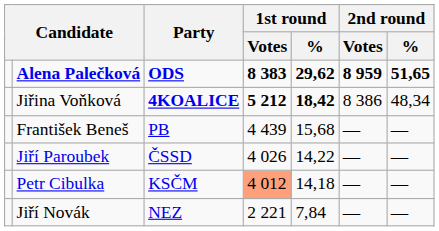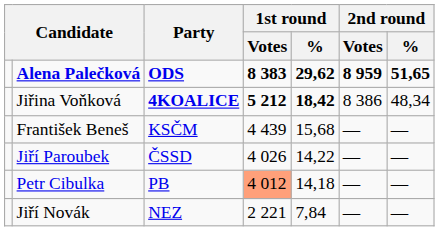(159, 128) PB -> (173, 128) KSČM
(173, 184) KSČM -> (159, 184) PB
